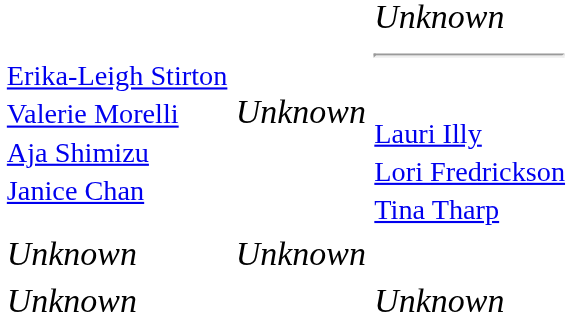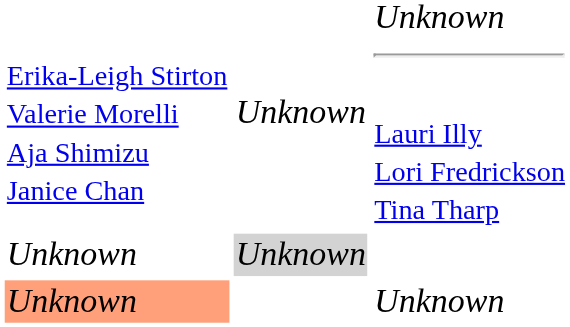(301, 254) no background -> (301, 254) lightgrey background
(72, 300) no background -> (72, 300) lightsalmon background
